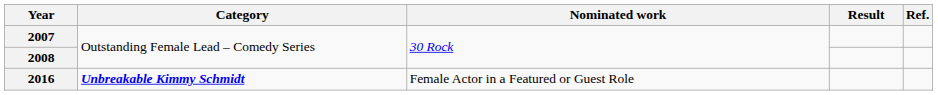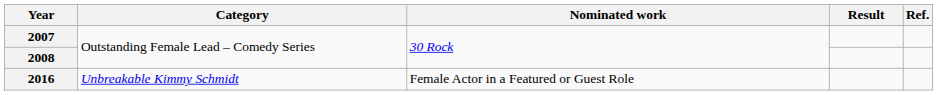(163, 79) bold -> (160, 79) normal
